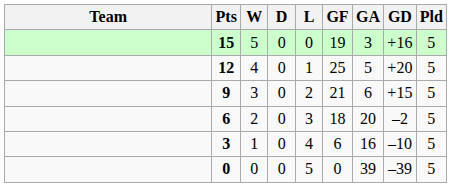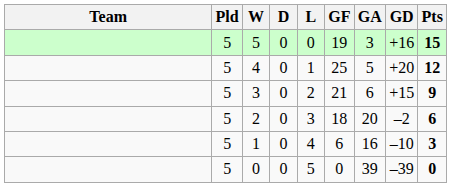columns swapped: (431, 17) <-> (226, 17)
